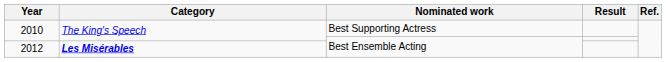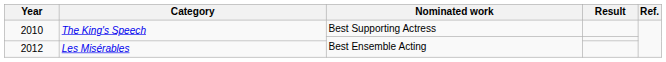(98, 49) bold -> (96, 49) normal
